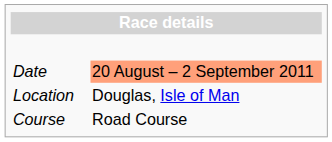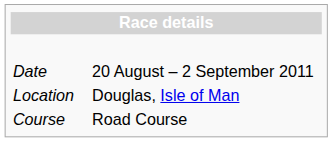(203, 71) lightsalmon background -> (203, 71) no background
